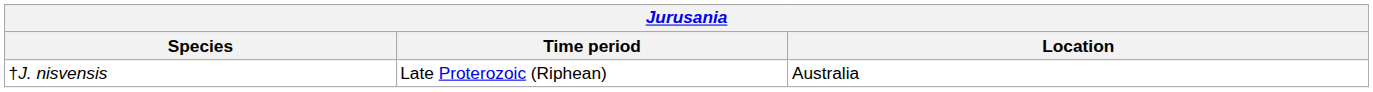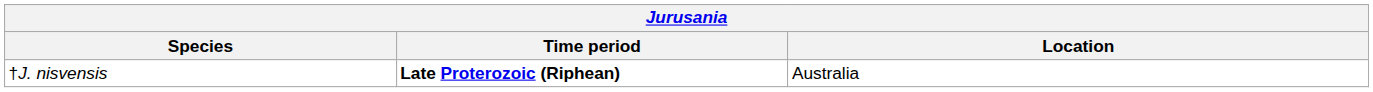(503, 73) normal -> (510, 73) bold
